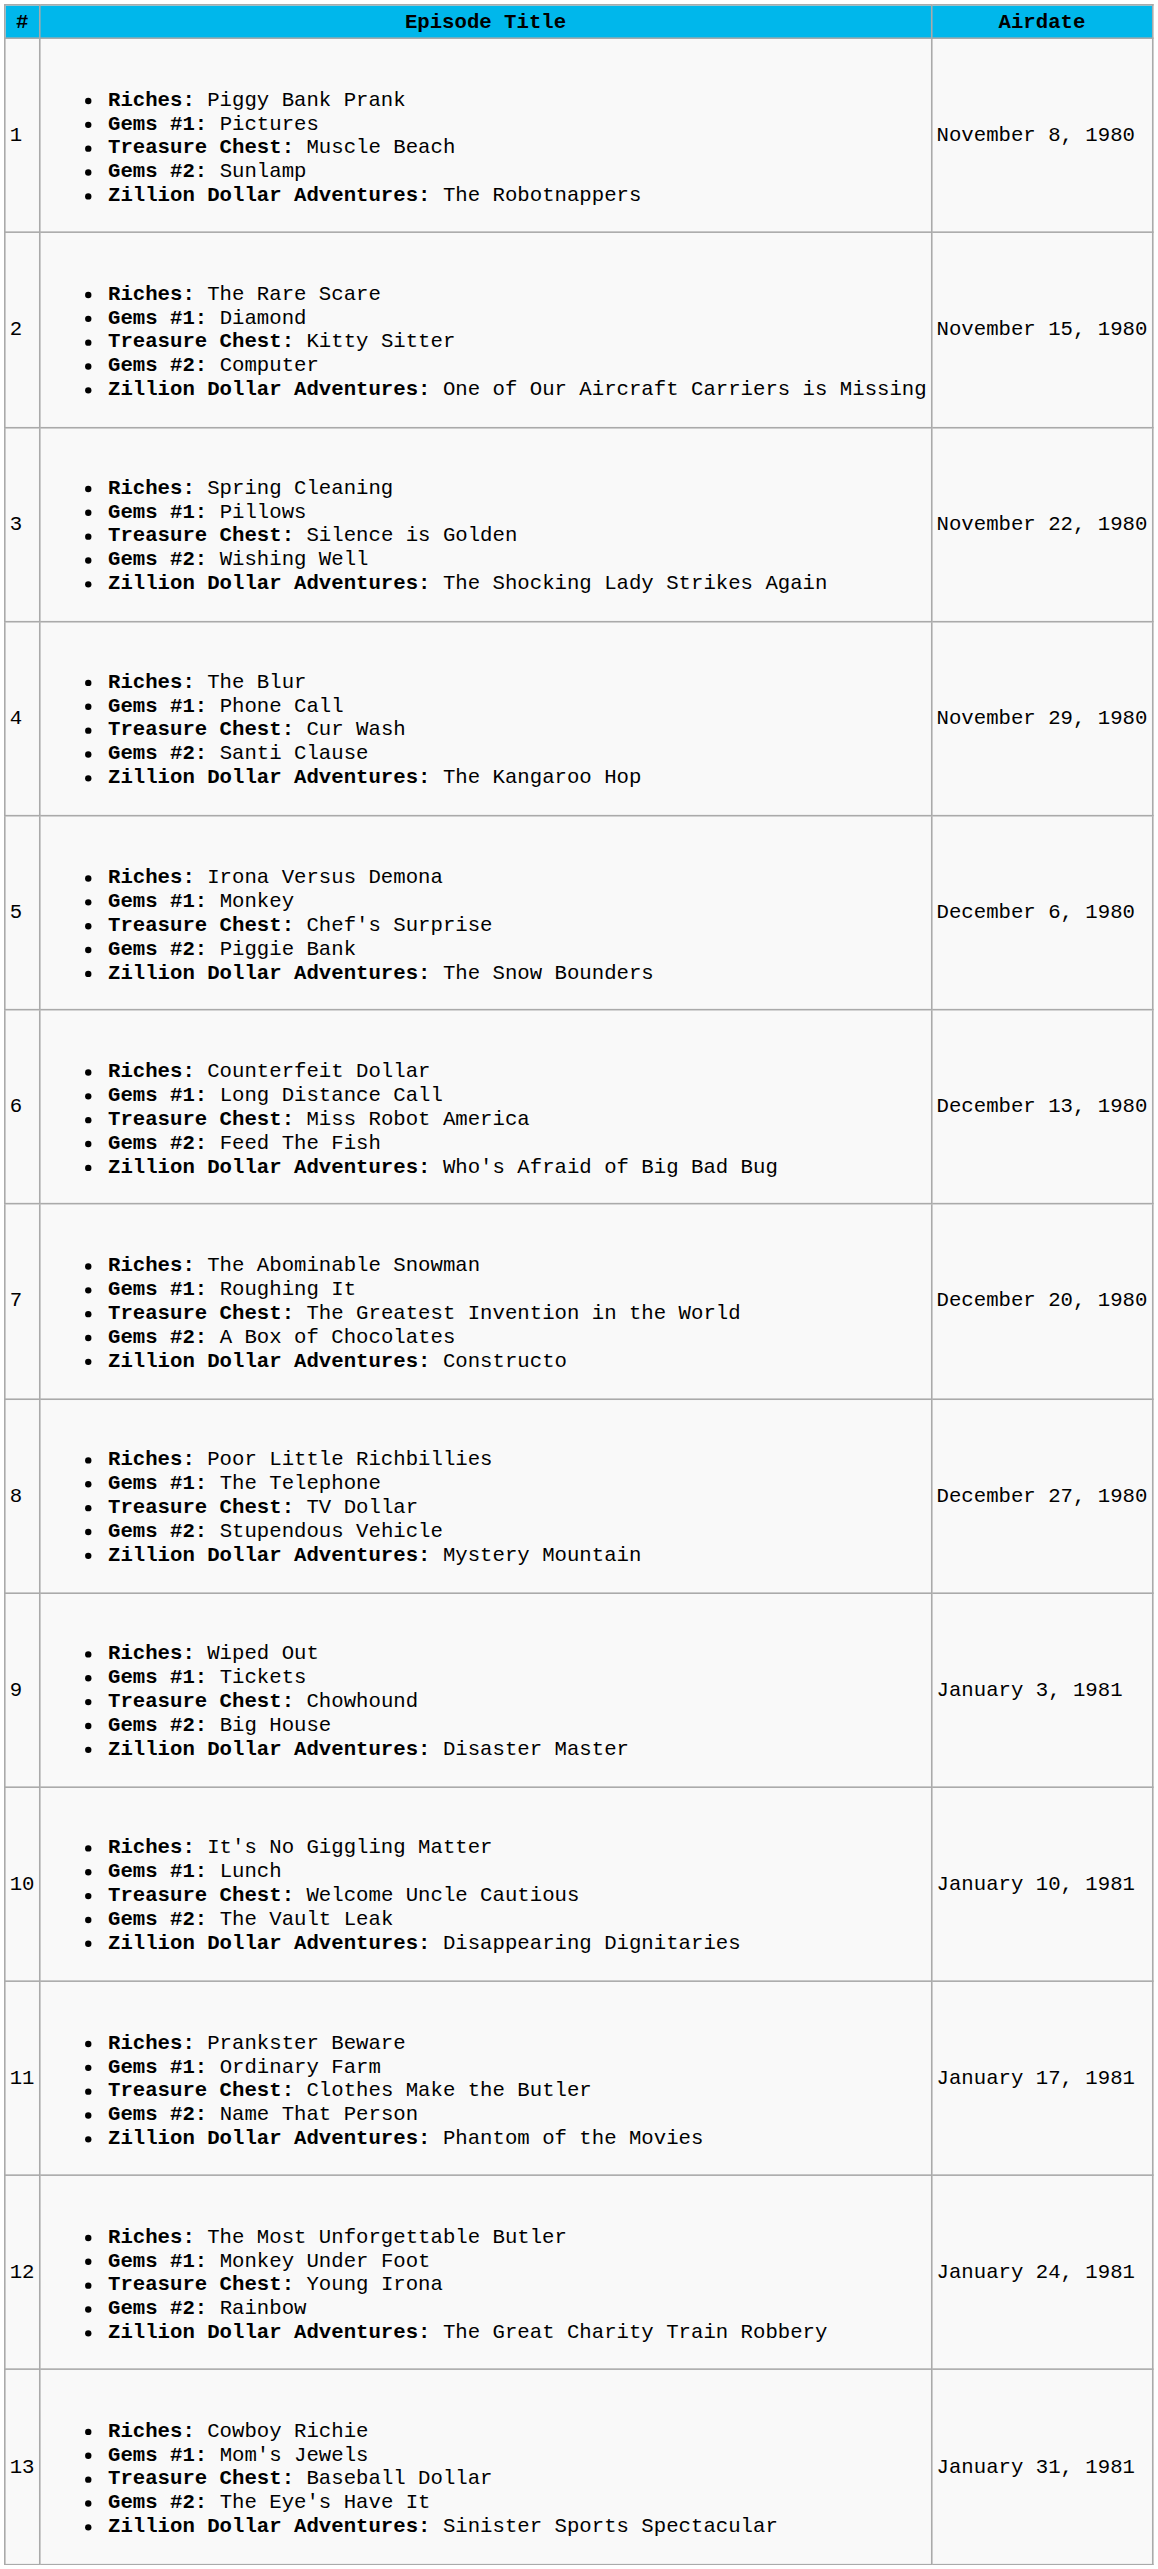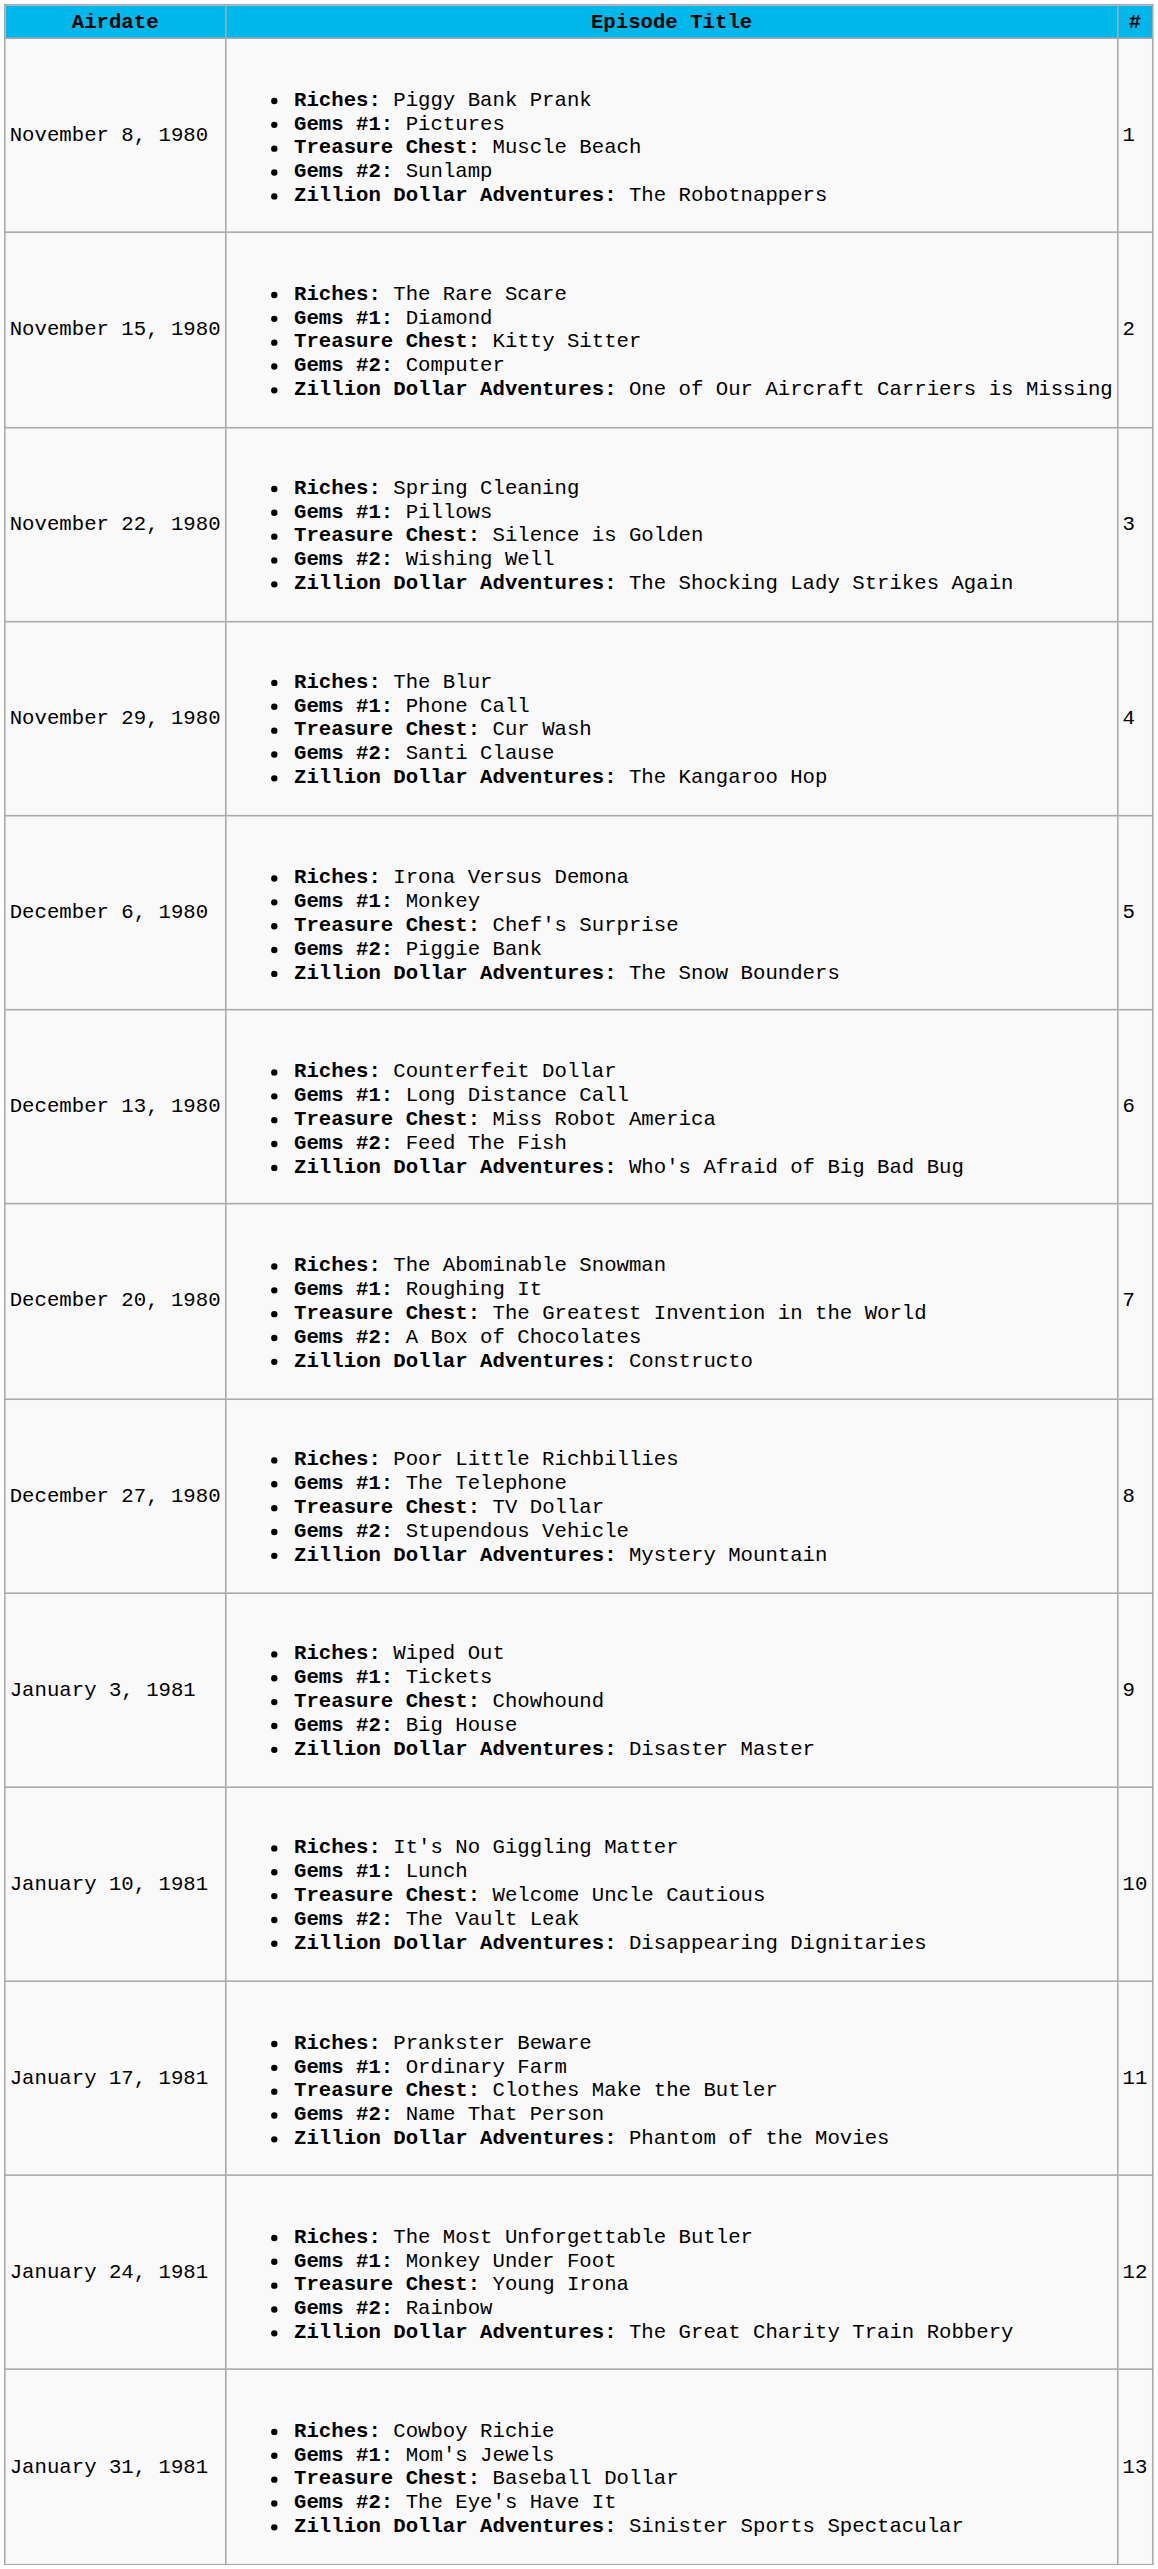columns swapped: (22, 22) <-> (1042, 22)
